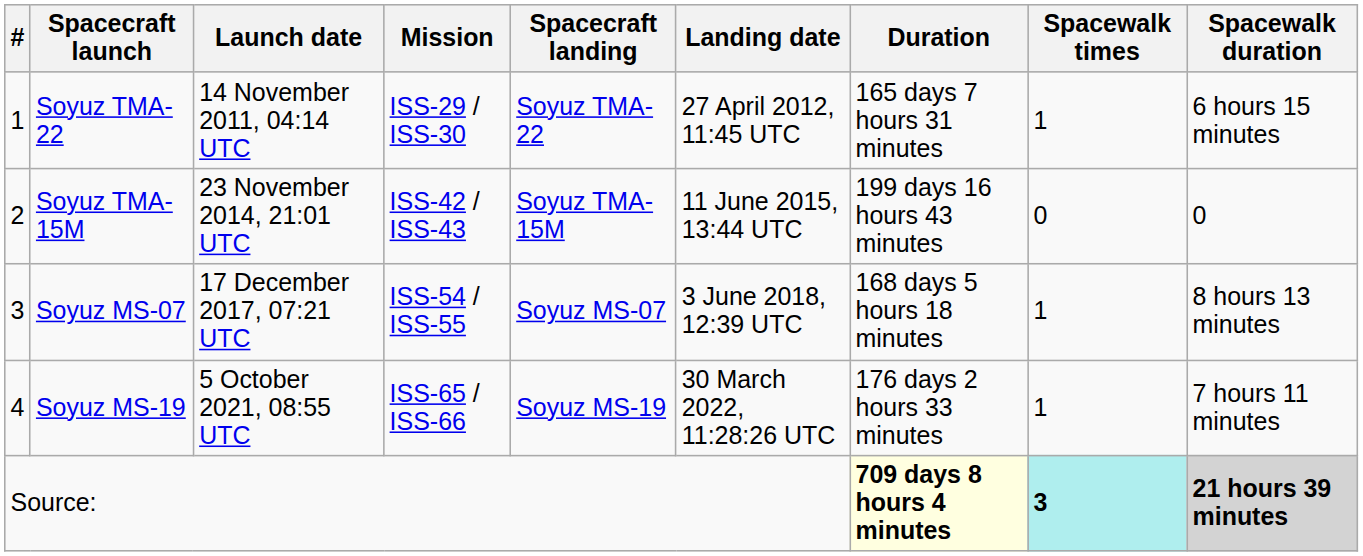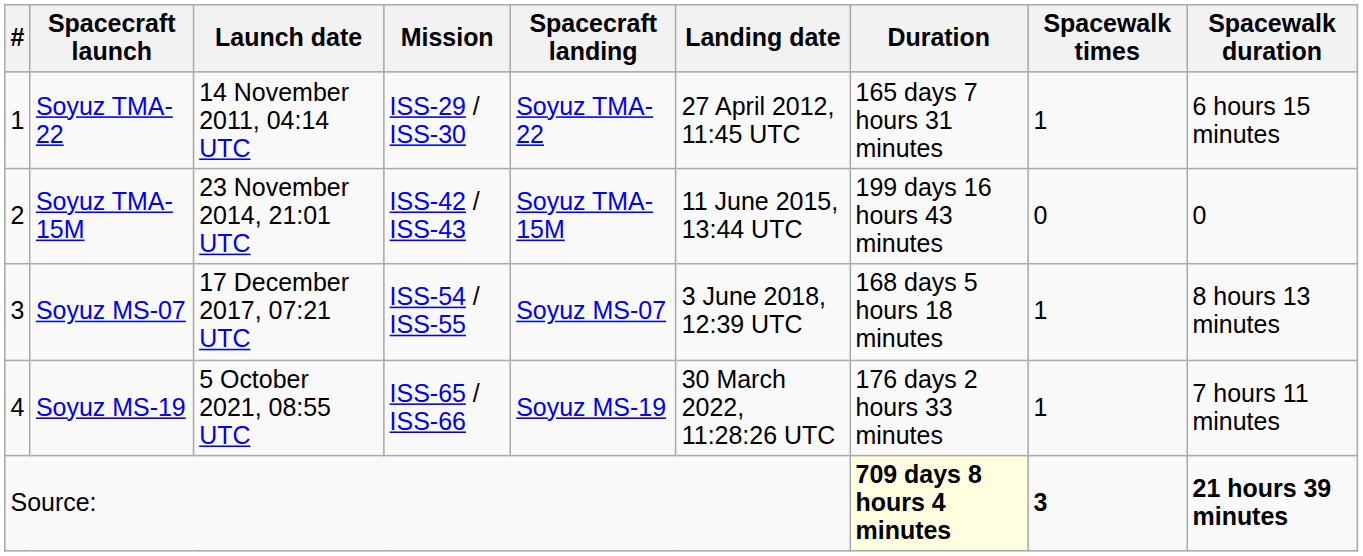(1040, 503) paleturquoise background -> (1040, 503) no background
(1262, 503) lightgrey background -> (1262, 503) no background
